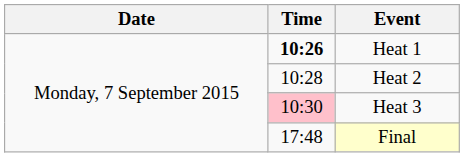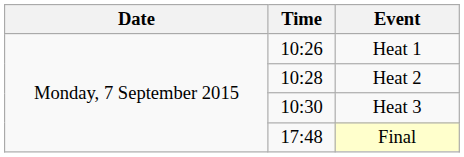(302, 48) bold -> (302, 48) normal
(302, 107) pink background -> (302, 107) no background
